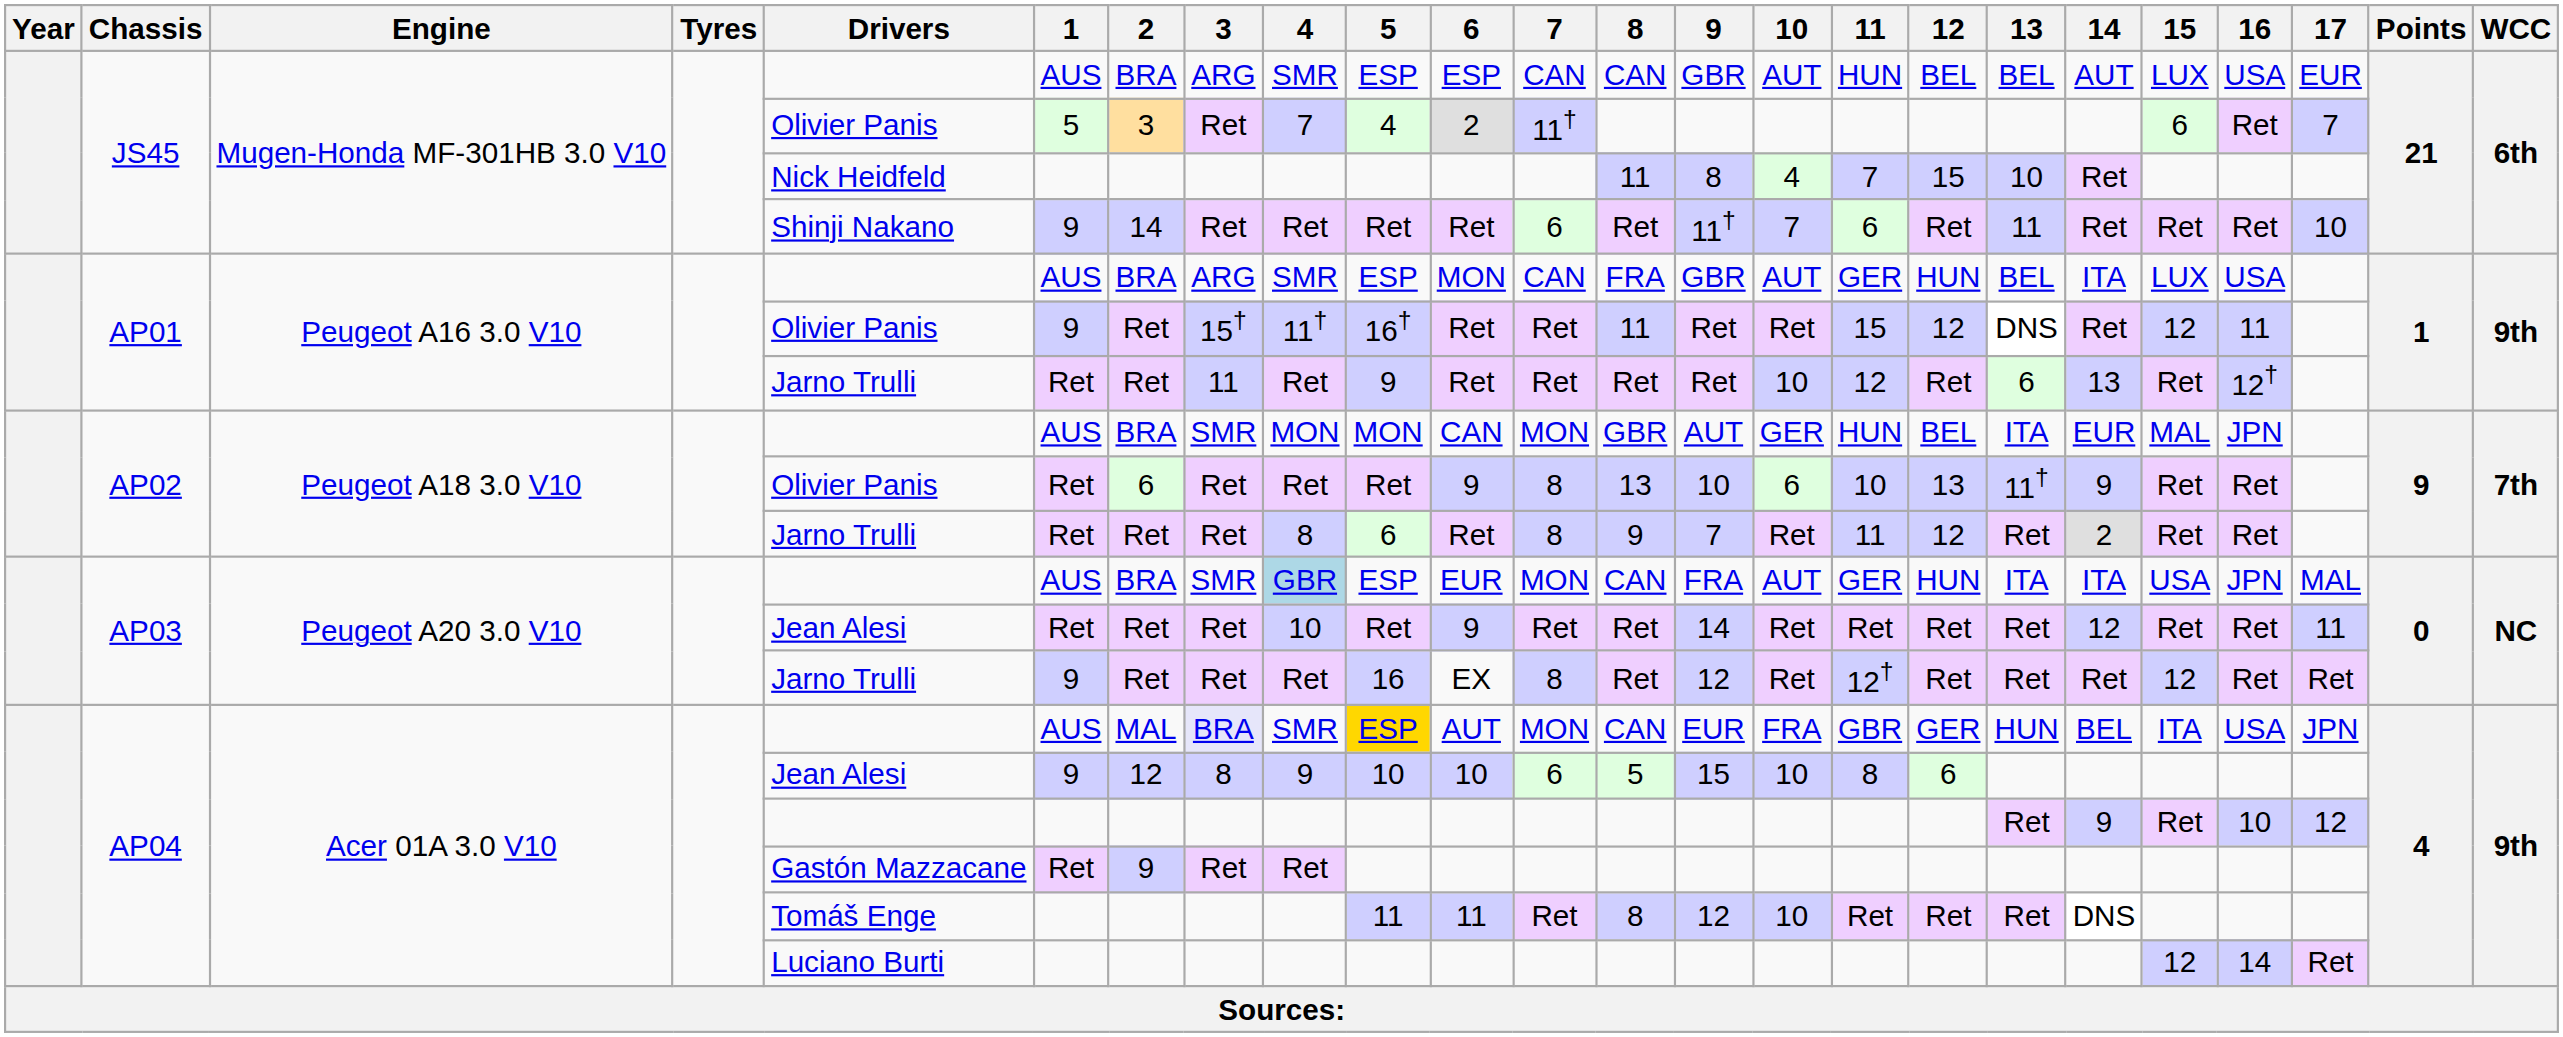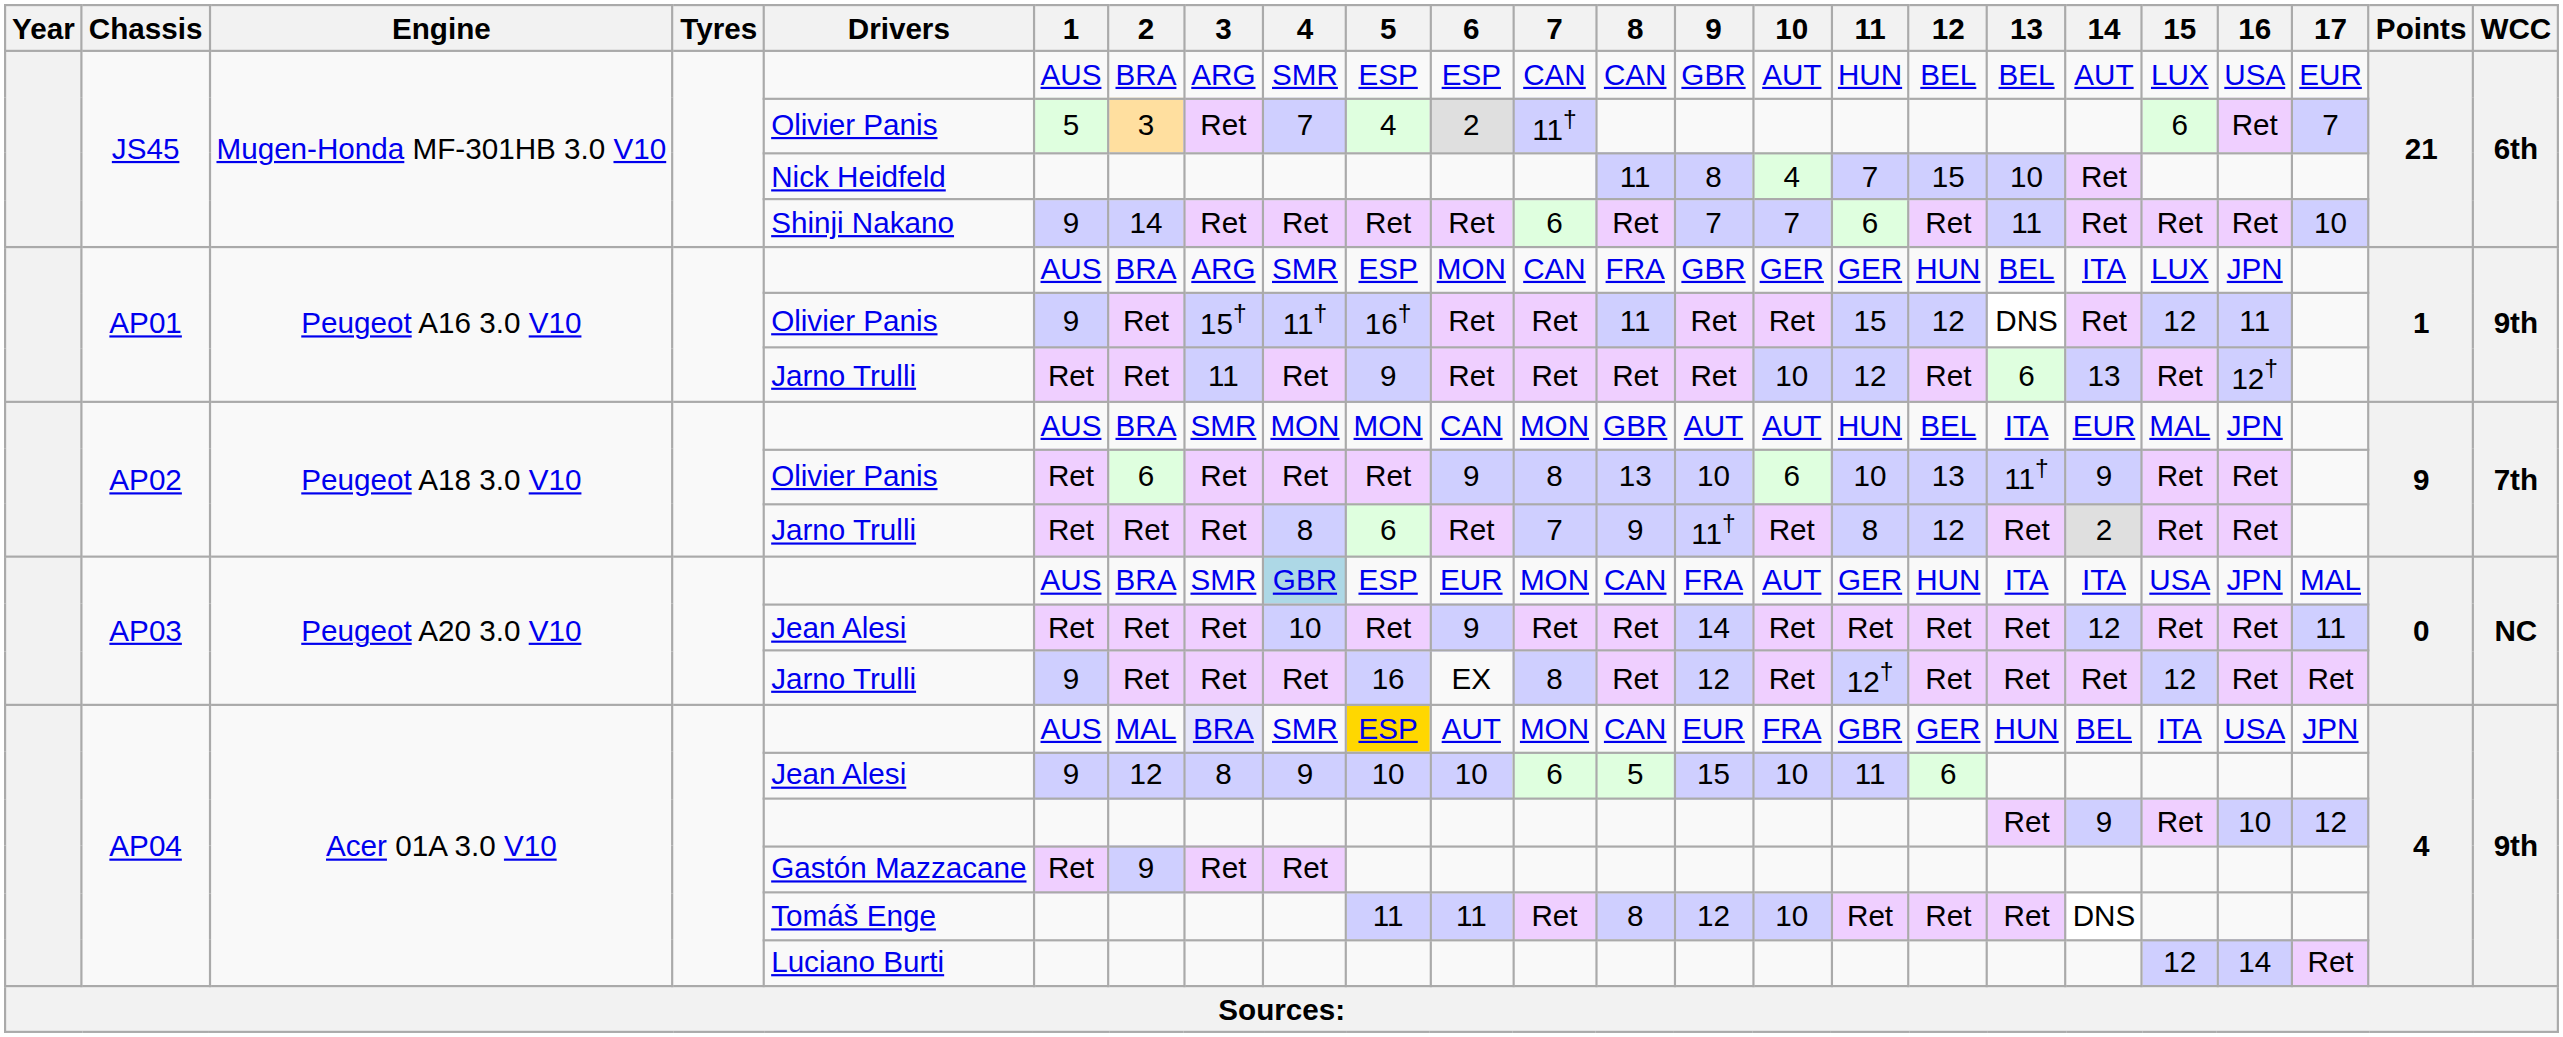(1713, 227) 11† -> (1713, 223) 7
(1792, 277) AUT -> (1792, 269) GER
(2255, 277) USA -> (2255, 269) JPN
(1792, 433) GER -> (1792, 425) AUT
(1554, 534) 8 -> (1554, 530) 7
(1713, 534) 7 -> (1713, 530) 11†
(1870, 534) 11 -> (1870, 530) 8
(1870, 775) 8 -> (1870, 775) 11
